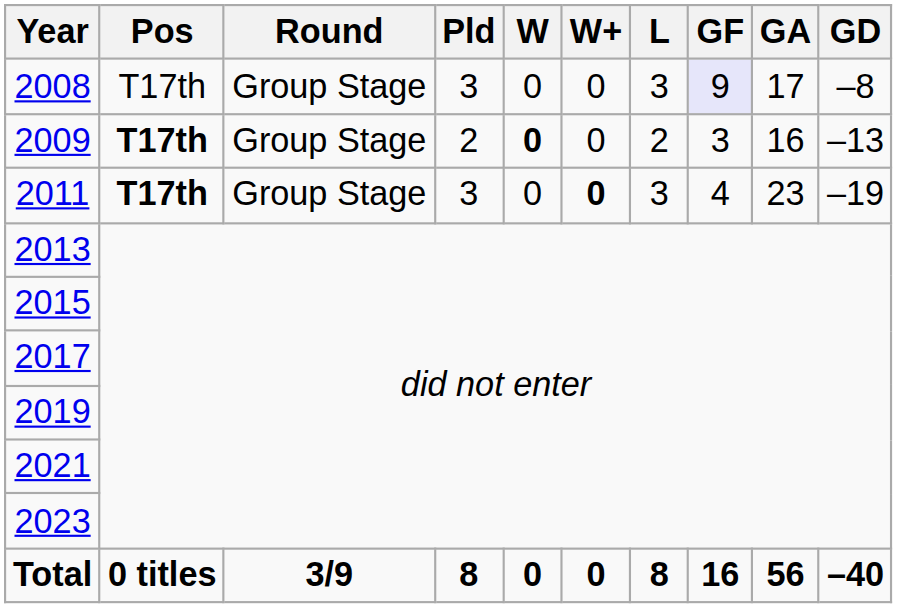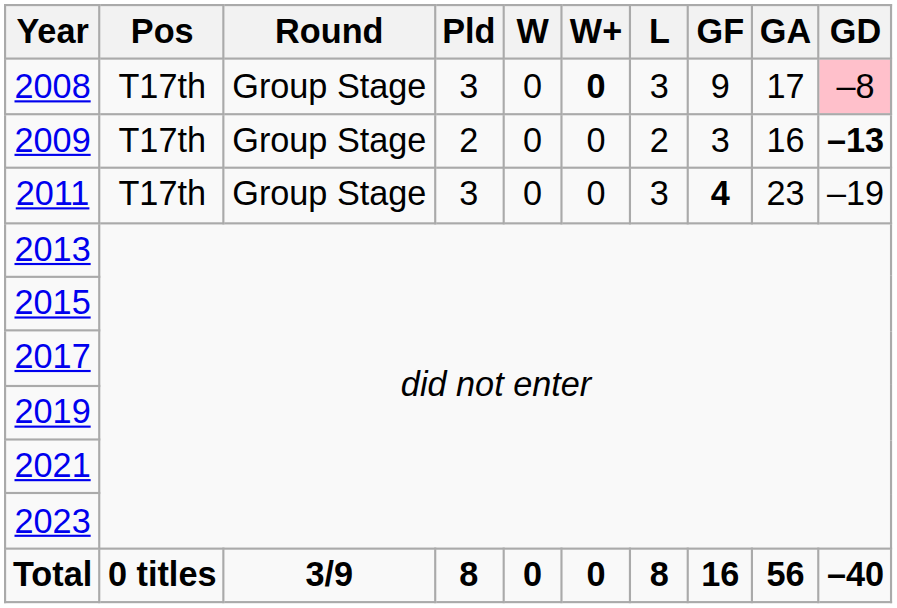(596, 85) normal -> (596, 85) bold
(720, 85) lavender background -> (720, 85) no background
(856, 85) no background -> (856, 85) pink background
(162, 140) bold -> (162, 140) normal
(533, 140) bold -> (533, 140) normal
(856, 140) normal -> (856, 140) bold
(162, 194) bold -> (162, 194) normal
(596, 194) bold -> (596, 194) normal
(720, 194) normal -> (720, 194) bold
